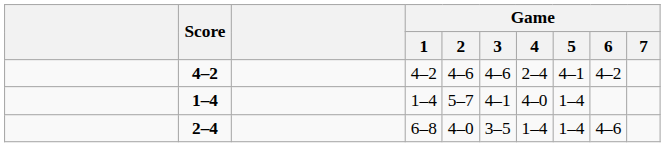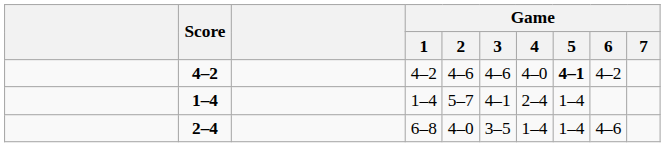(535, 73) 2–4 -> (535, 73) 4–0
(571, 73) normal -> (571, 73) bold
(535, 100) 4–0 -> (535, 100) 2–4
